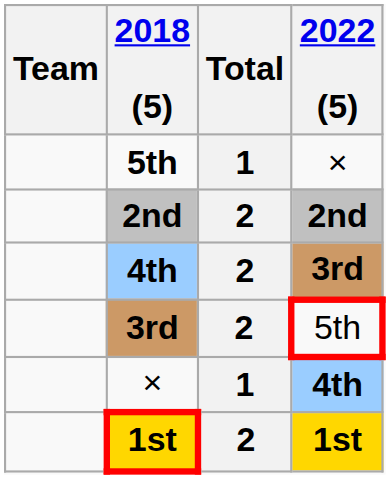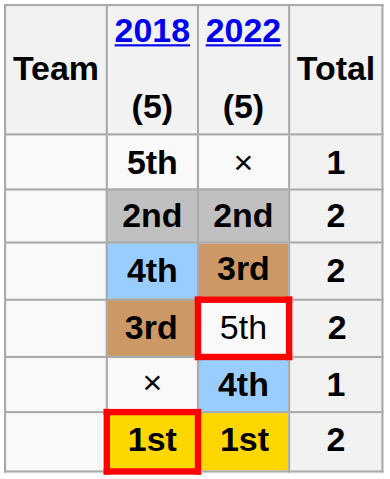columns swapped: (338, 69) <-> (245, 69)
